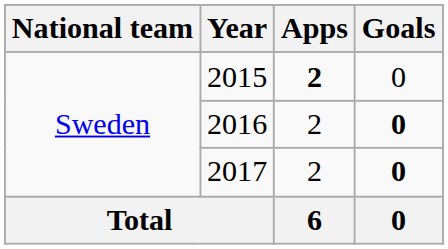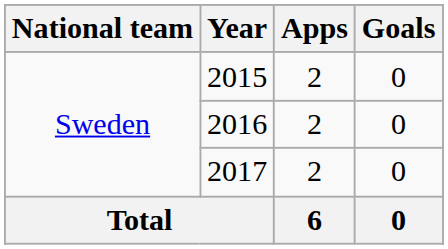(314, 76) bold -> (314, 76) normal
(399, 123) bold -> (399, 123) normal
(399, 171) bold -> (399, 171) normal
